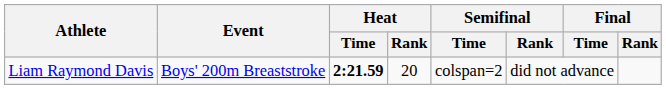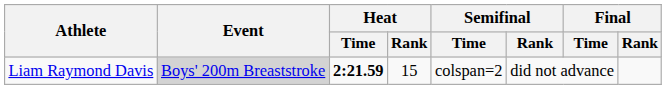(243, 71) no background -> (243, 71) lightgrey background
(409, 71) 20 -> (409, 71) 15
